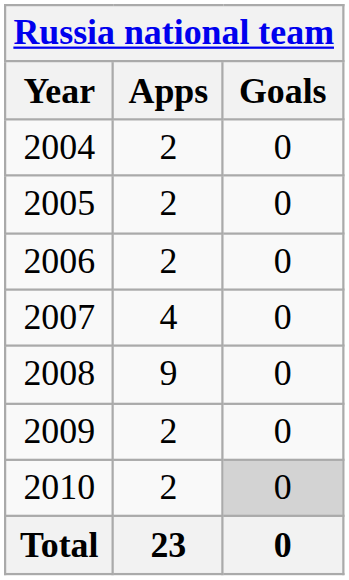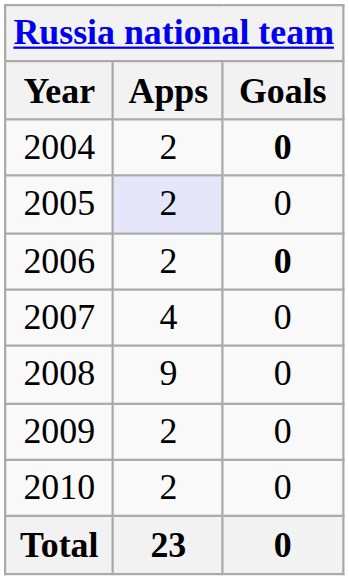(283, 146) normal -> (283, 146) bold
(168, 203) no background -> (168, 203) lavender background
(283, 260) normal -> (283, 260) bold
(283, 487) lightgrey background -> (283, 487) no background
